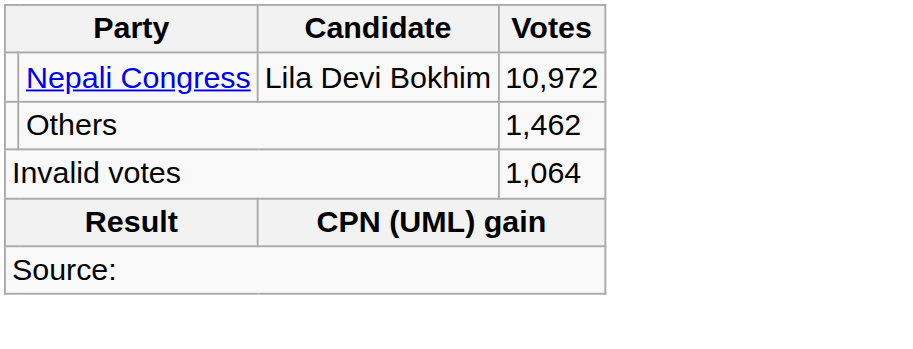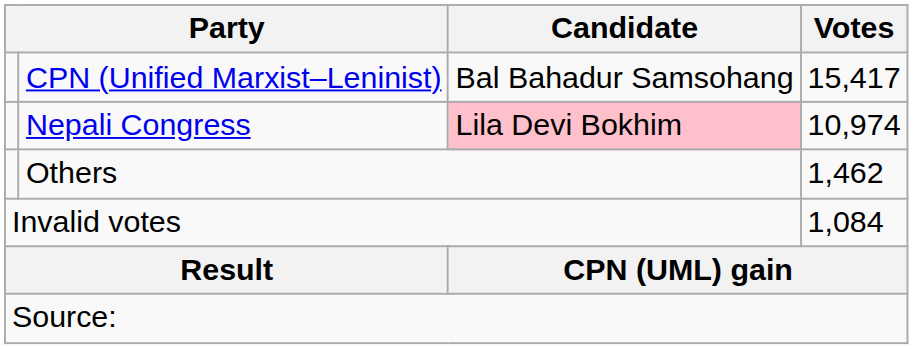+ row: (234, 76)
(378, 76) no background -> (569, 125) pink background
(552, 76) 10,972 -> (854, 125) 10,974
(543, 173) 1,064 -> (846, 221) 1,084
